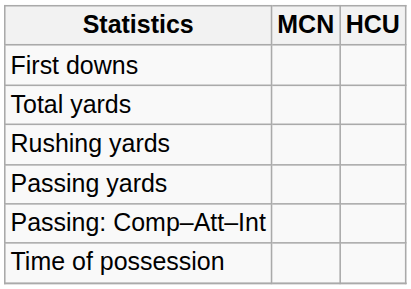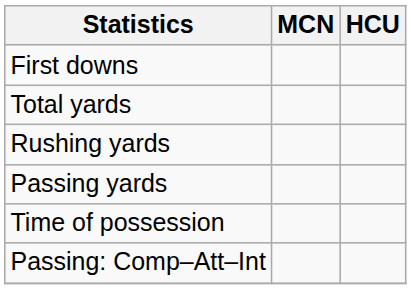rows swapped: (138, 223) <-> (118, 262)
